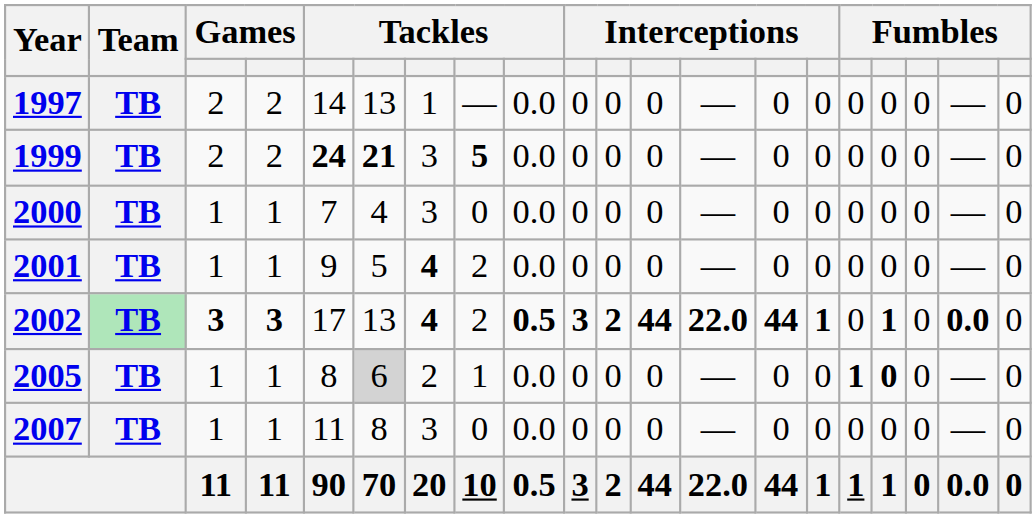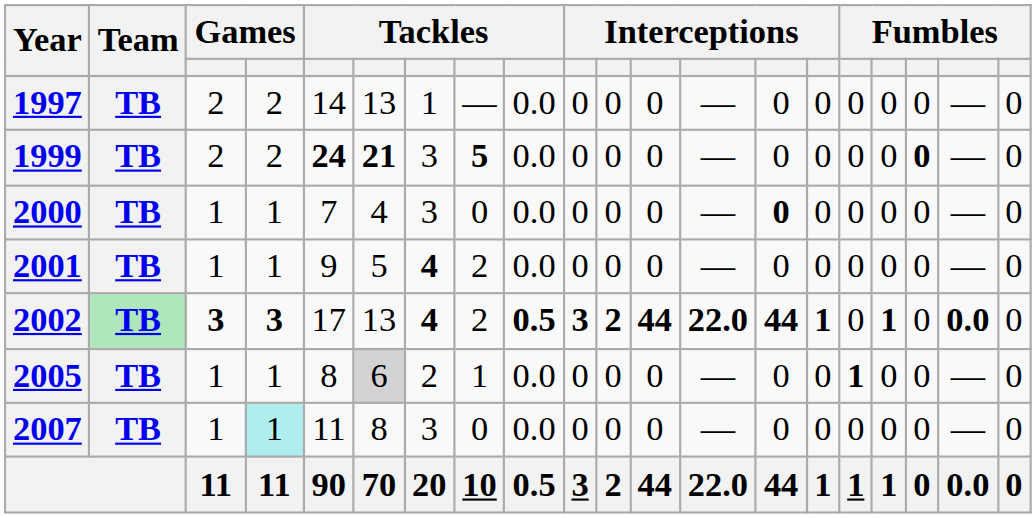(922, 156) normal -> (922, 156) bold
(781, 211) normal -> (781, 211) bold
(889, 374) bold -> (889, 374) normal
(274, 429) no background -> (274, 429) paleturquoise background
